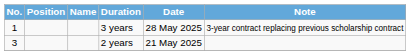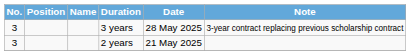(14, 27) 1 -> (14, 27) 3
